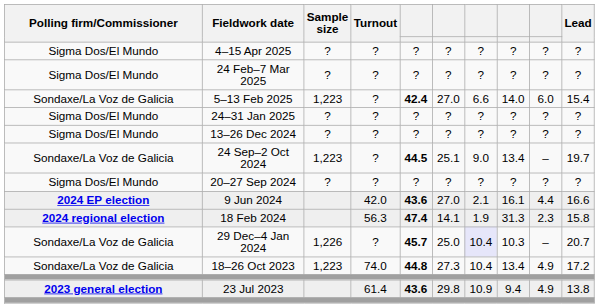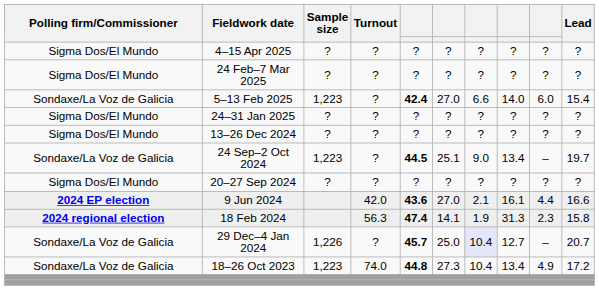(513, 241) 10.3 -> (513, 241) 12.7
- row: (103, 289)
